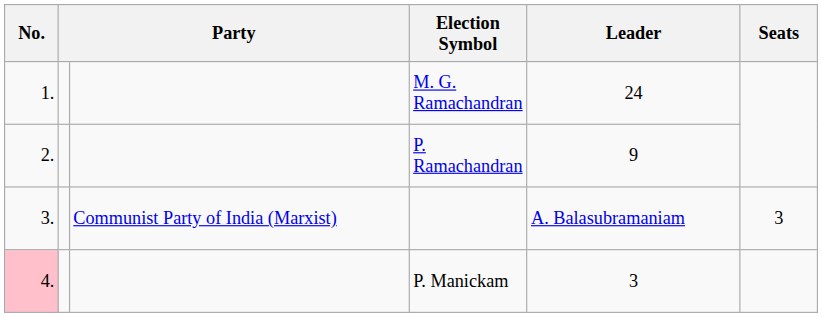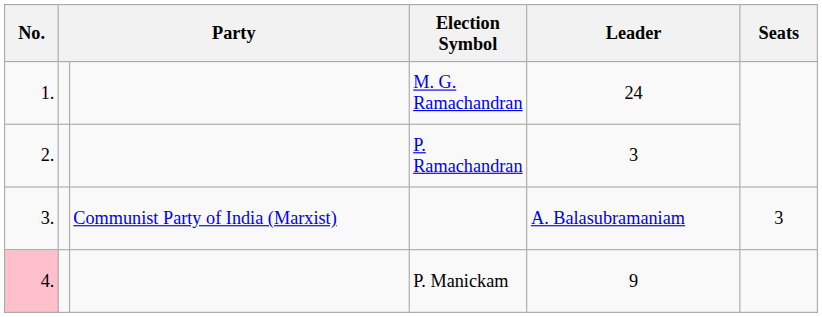(634, 155) 9 -> (634, 155) 3
(634, 280) 3 -> (634, 280) 9
